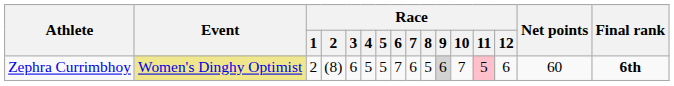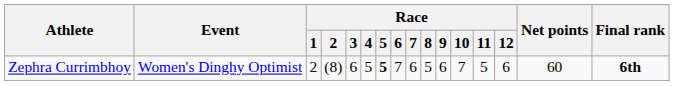(220, 68) khaki background -> (220, 68) no background
(383, 68) normal -> (383, 68) bold
(443, 68) lightgrey background -> (443, 68) no background
(484, 68) pink background -> (484, 68) no background
